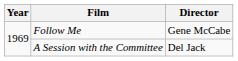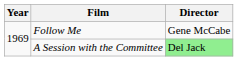(187, 47) no background -> (187, 47) lightgreen background
